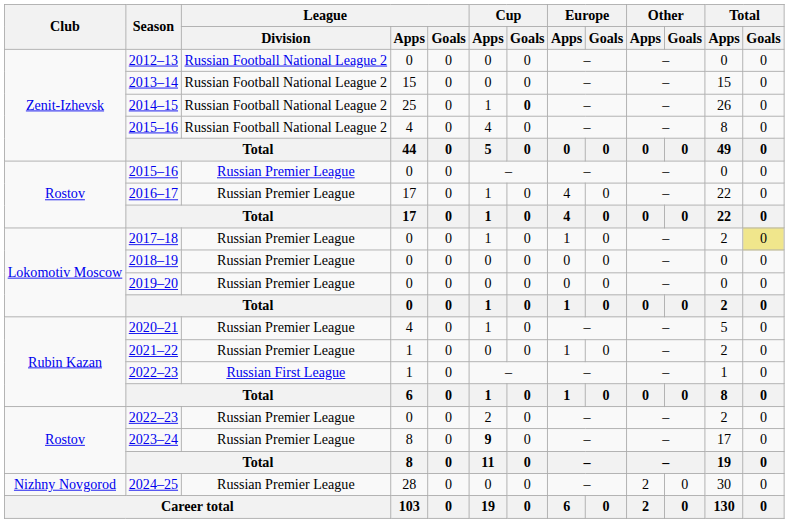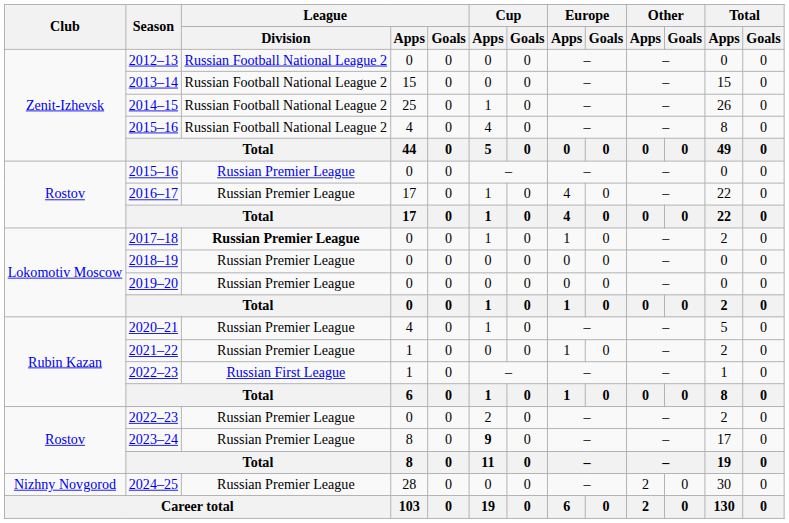(527, 104) bold -> (527, 104) normal
(286, 238) normal -> (286, 238) bold
(763, 238) khaki background -> (763, 238) no background
